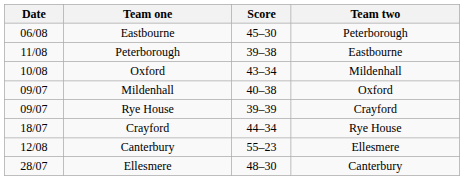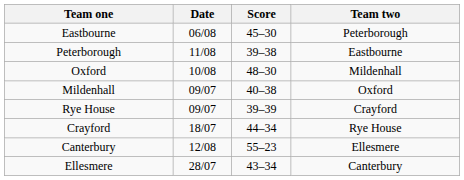columns swapped: (34, 14) <-> (148, 14)
(261, 71) 43–34 -> (261, 71) 48–30
(261, 166) 48–30 -> (261, 166) 43–34
